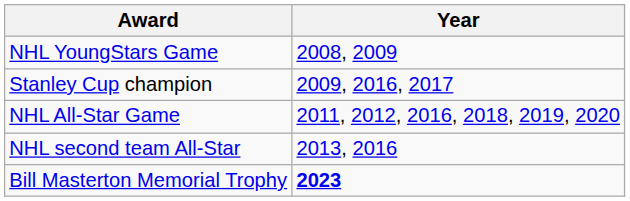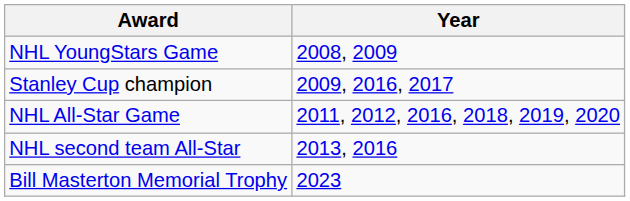(319, 180) bold -> (319, 180) normal
